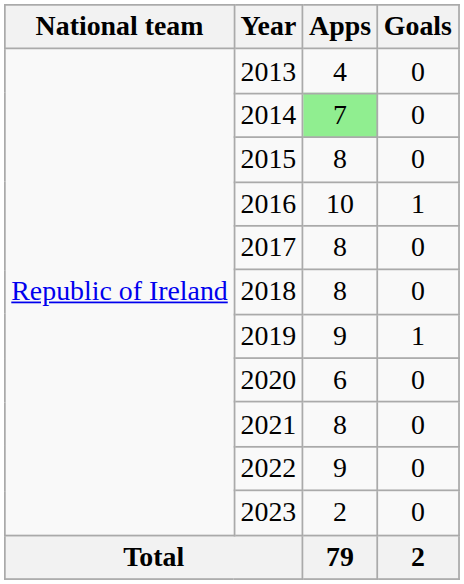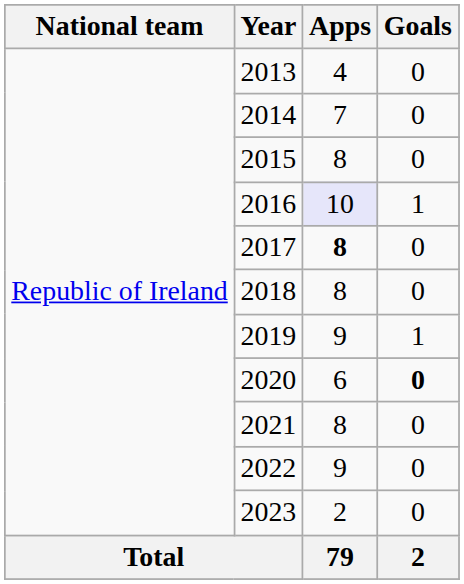(340, 114) lightgreen background -> (340, 114) no background
(340, 203) no background -> (340, 203) lavender background
(340, 247) normal -> (340, 247) bold
(418, 379) normal -> (418, 379) bold
